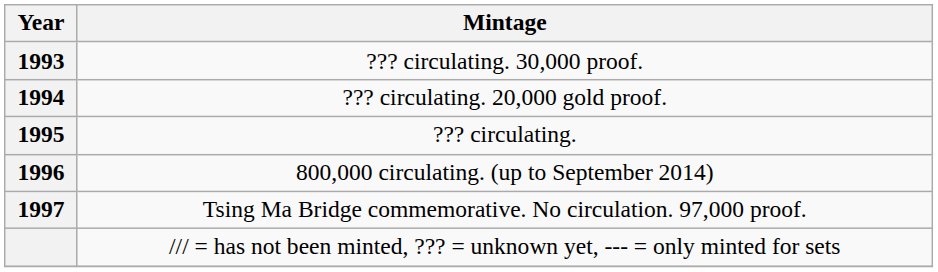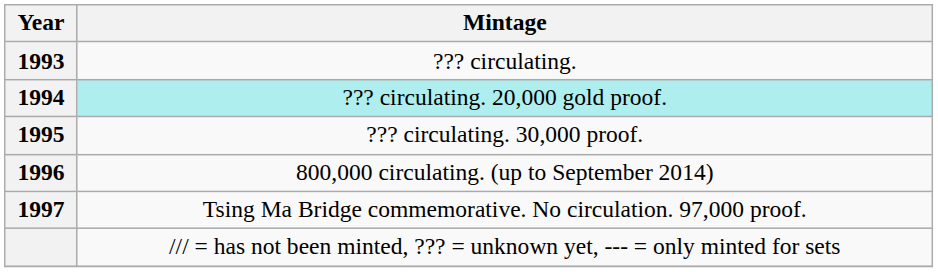(505, 60) ??? circulating. 30,000 proof. -> (505, 60) ??? circulating.
(505, 97) no background -> (505, 97) paleturquoise background
(505, 135) ??? circulating. -> (505, 135) ??? circulating. 30,000 proof.
